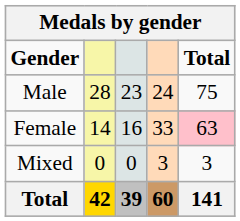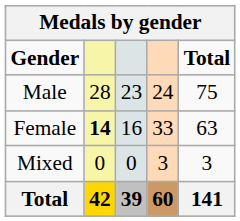(100, 128) normal -> (100, 128) bold
(207, 128) pink background -> (207, 128) no background
